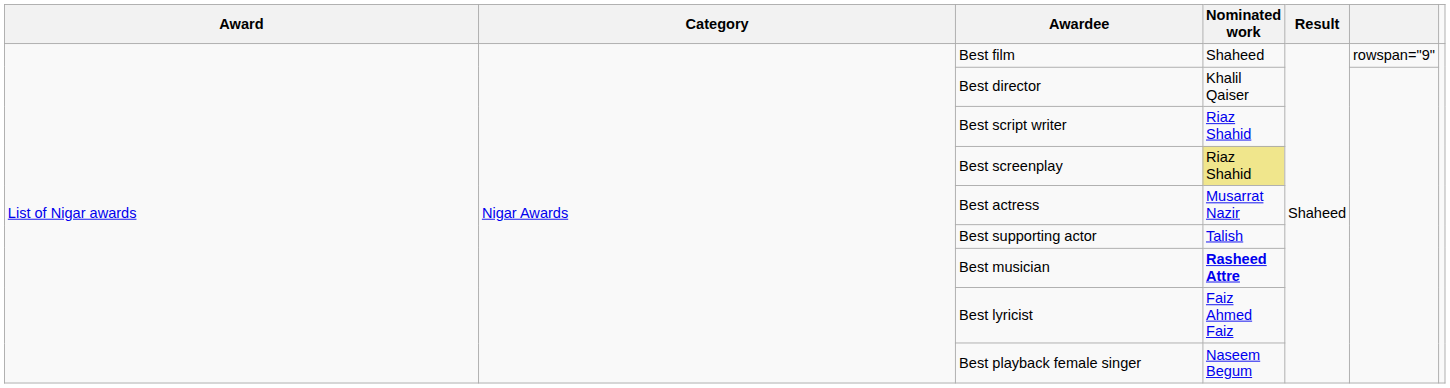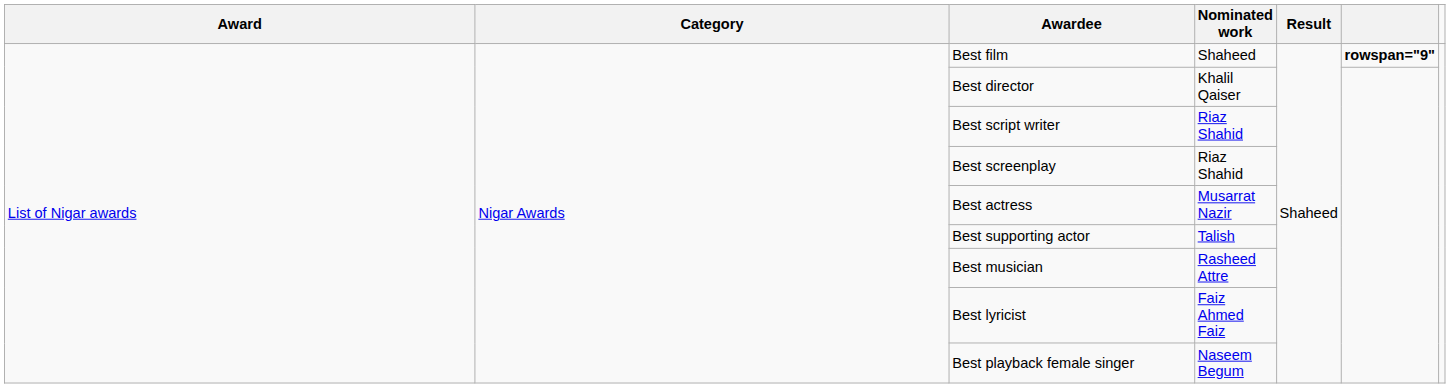(1394, 55) normal -> (1390, 55) bold
(1229, 165) khaki background -> (1220, 165) no background
(1236, 267) bold -> (1227, 267) normal
